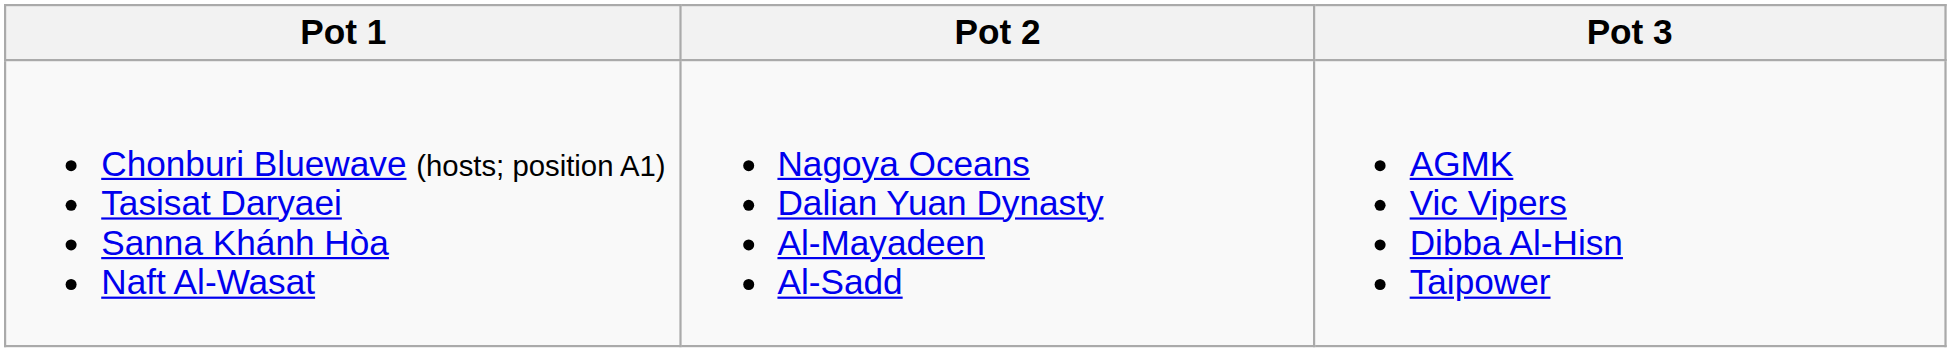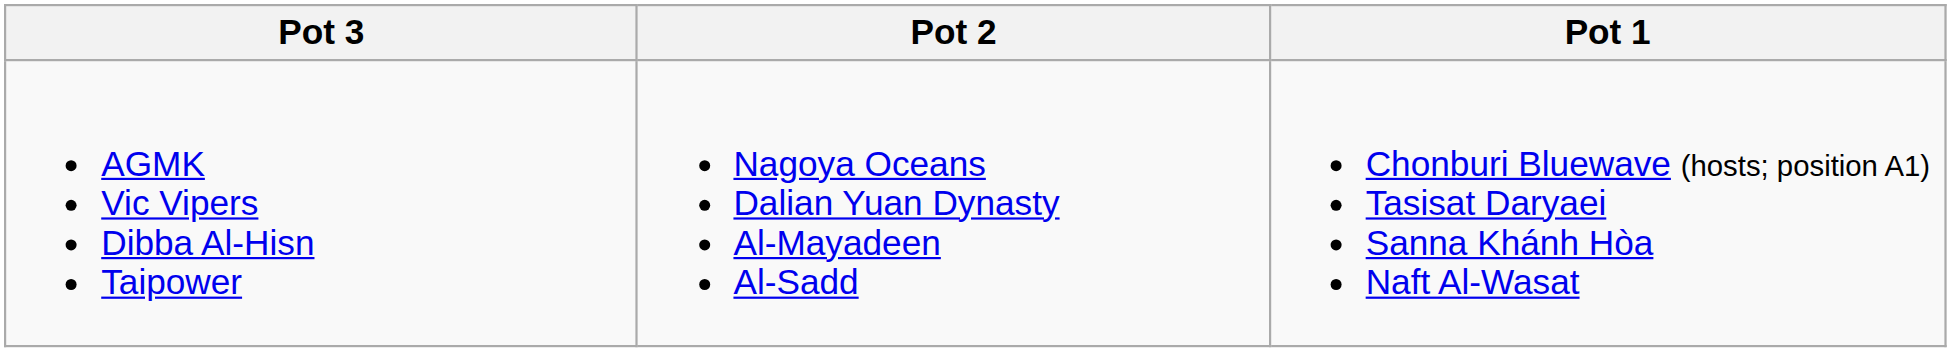columns swapped: (343, 32) <-> (1630, 32)
